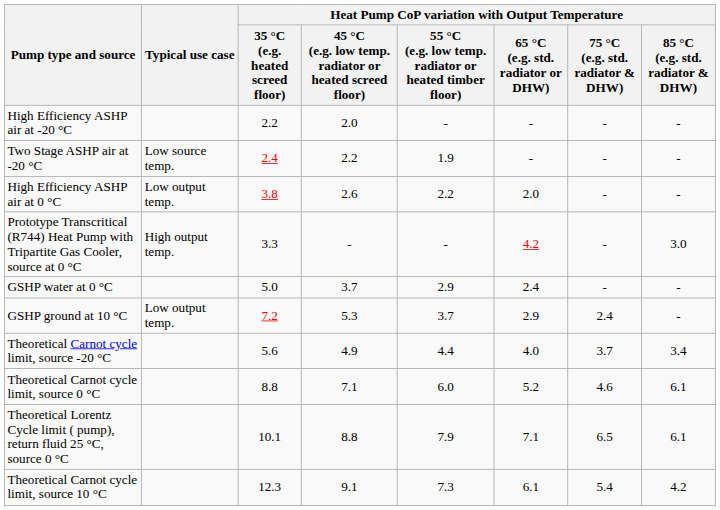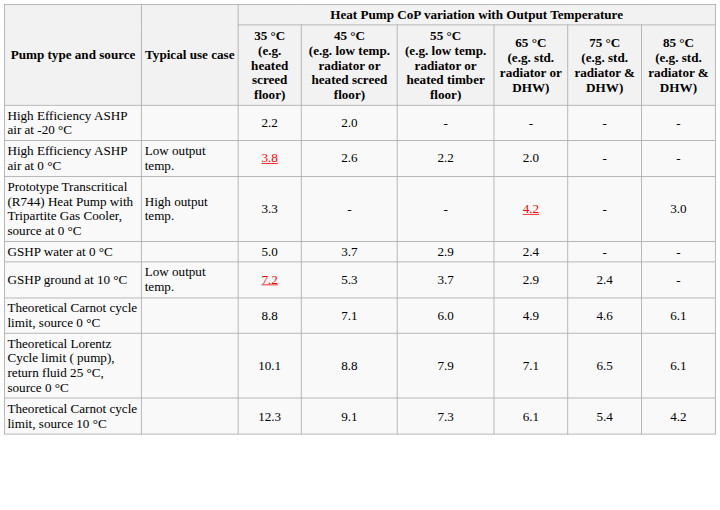- row: (68, 158)
- row: (72, 351)
(531, 386) 5.2 -> (531, 315) 4.9
